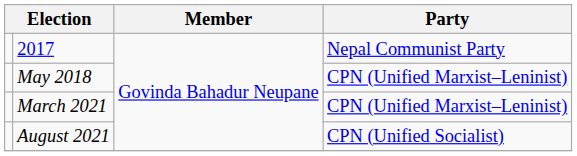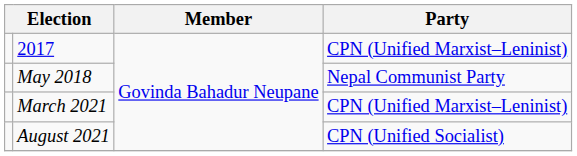(416, 48) Nepal Communist Party -> (447, 48) CPN (Unified Marxist–Leninist)
(447, 77) CPN (Unified Marxist–Leninist) -> (416, 77) Nepal Communist Party
